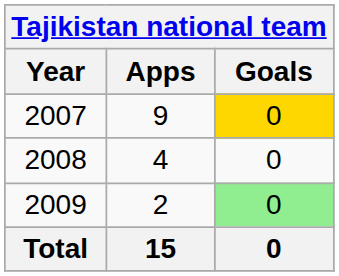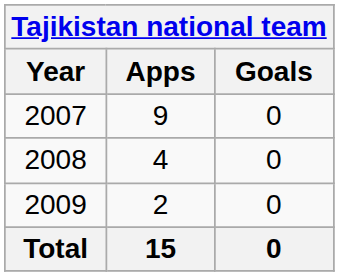(274, 115) gold background -> (274, 115) no background
(274, 204) lightgreen background -> (274, 204) no background
